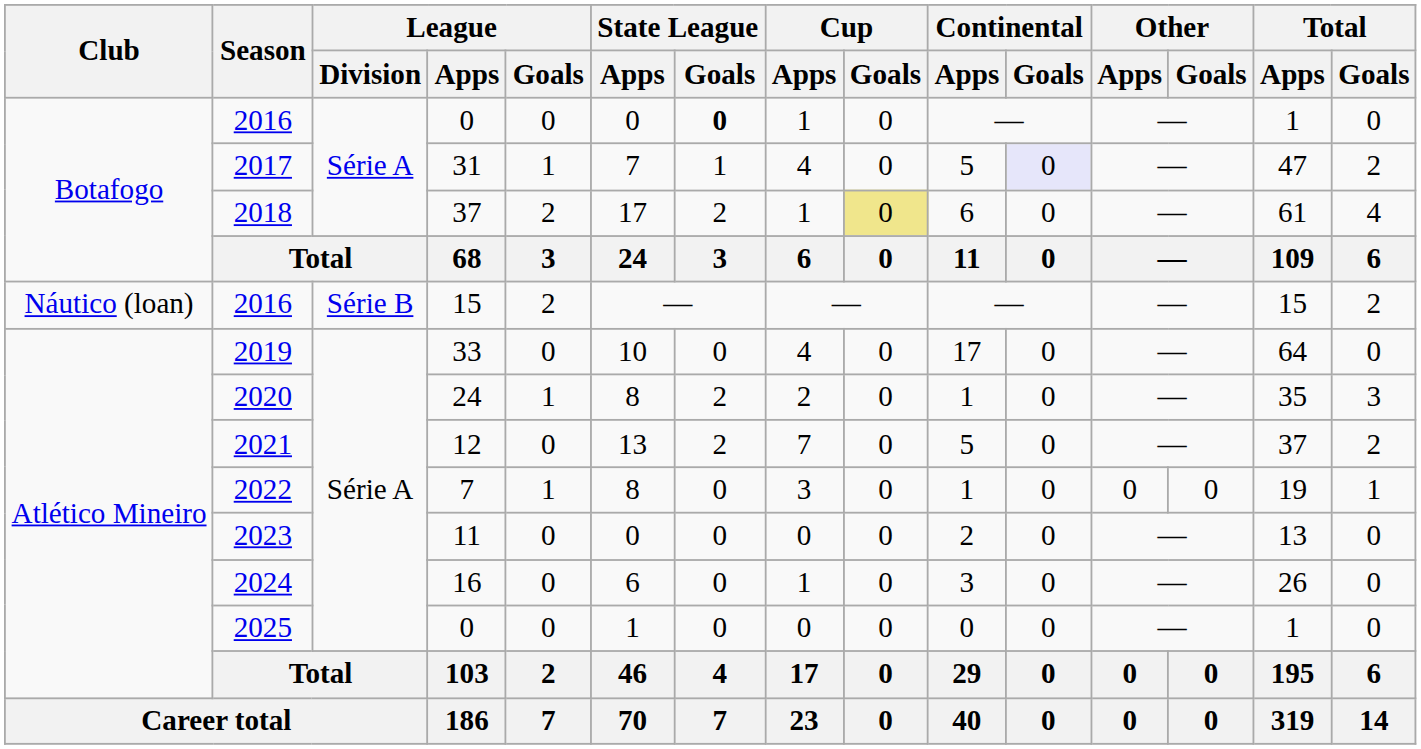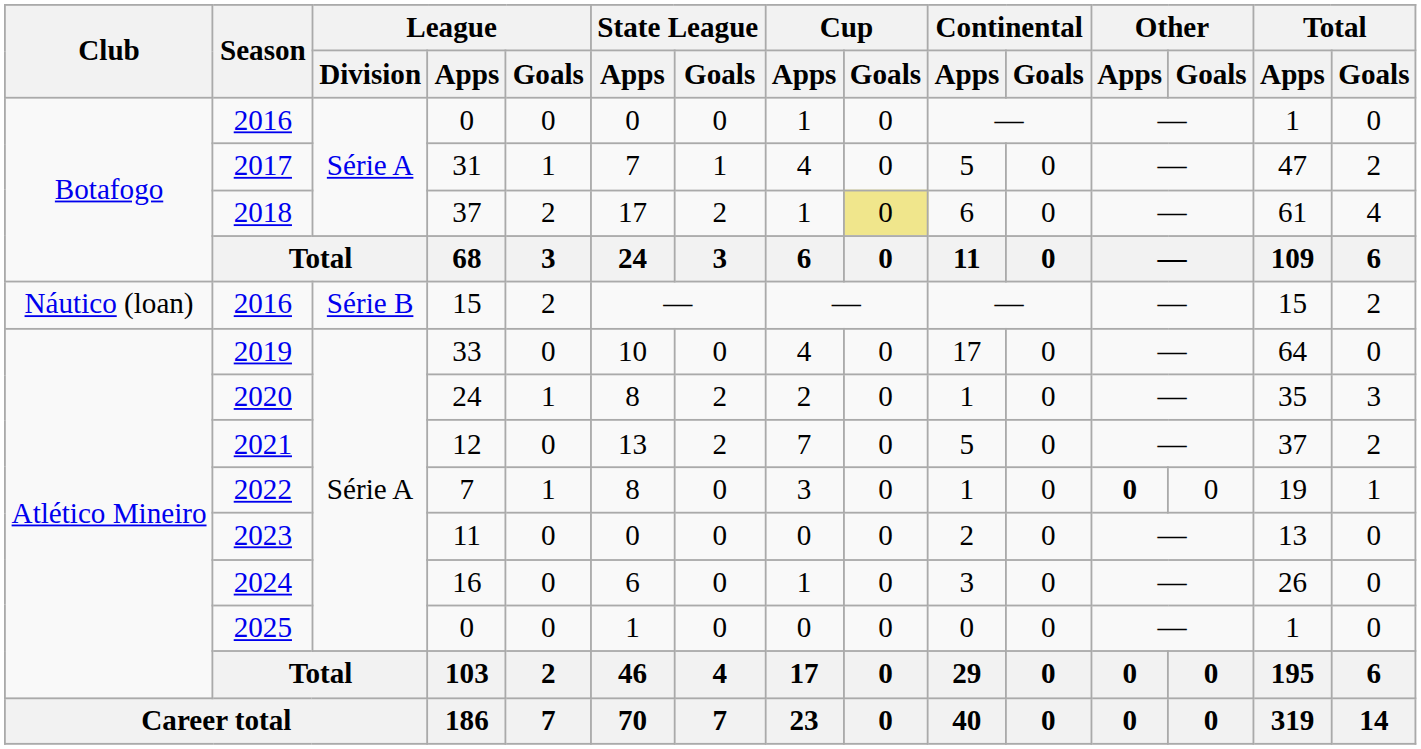(720, 119) bold -> (720, 119) normal
(1048, 166) lavender background -> (1048, 166) no background
(1130, 489) normal -> (1130, 489) bold
